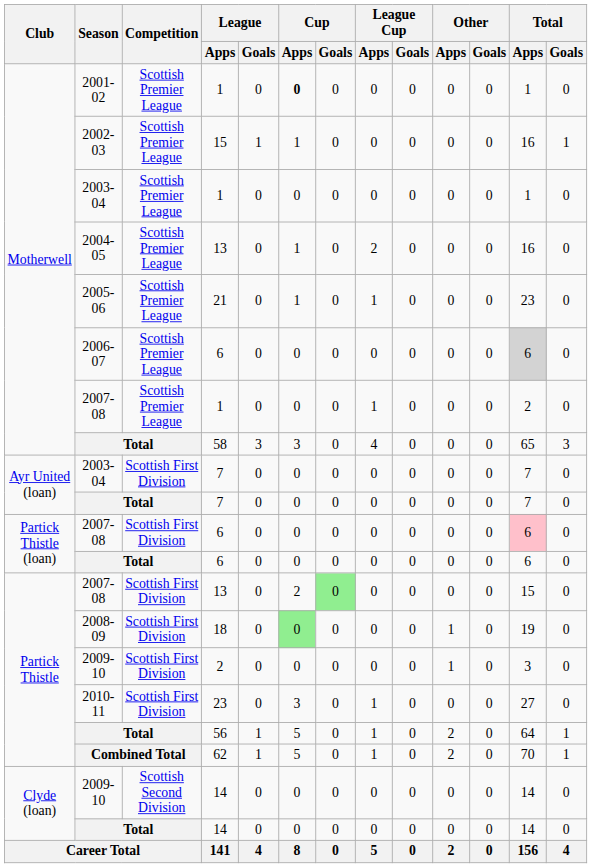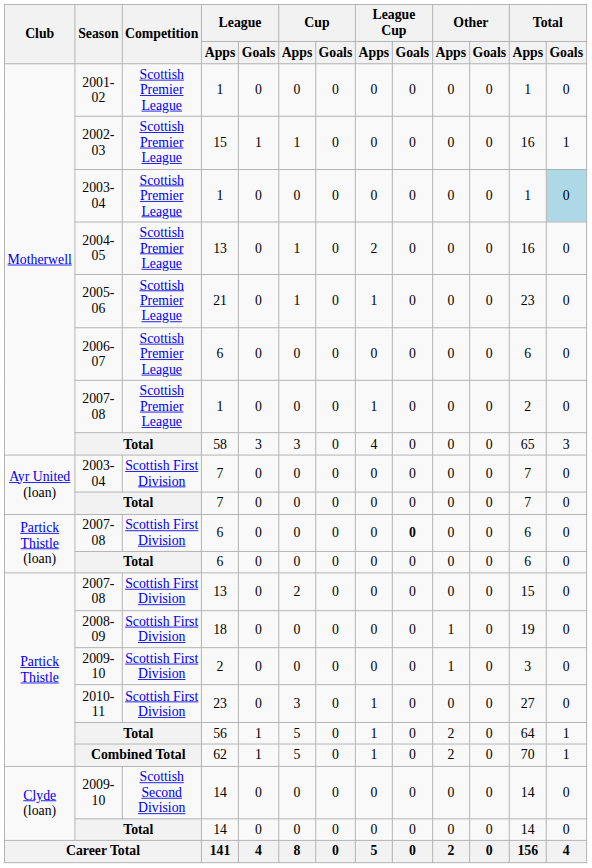(297, 90) bold -> (297, 90) normal
(566, 195) no background -> (566, 195) lightblue background
(528, 353) lightgrey background -> (528, 353) no background
(412, 532) normal -> (412, 532) bold
(528, 532) pink background -> (528, 532) no background
(335, 591) lightgreen background -> (335, 591) no background
(297, 629) lightgreen background -> (297, 629) no background
